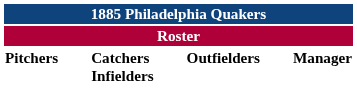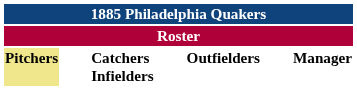(32, 58) no background -> (32, 58) khaki background
